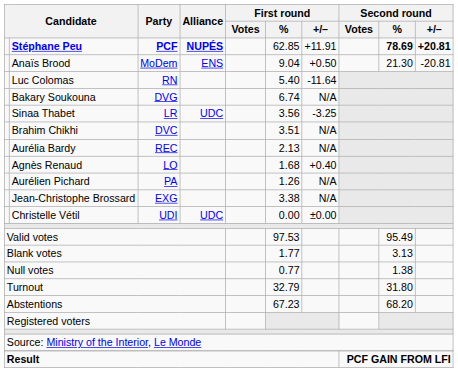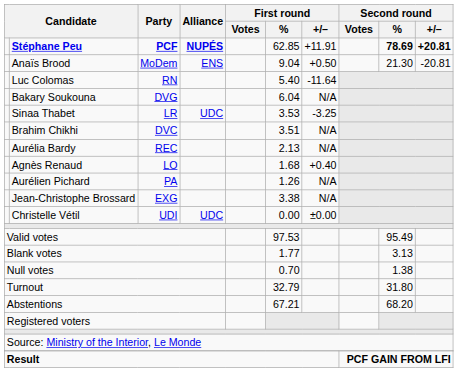(289, 97) 6.74 -> (289, 97) 6.04
(289, 114) 3.56 -> (289, 114) 3.53
(289, 271) 0.77 -> (289, 271) 0.70
(286, 304) 67.23 -> (286, 304) 67.21
